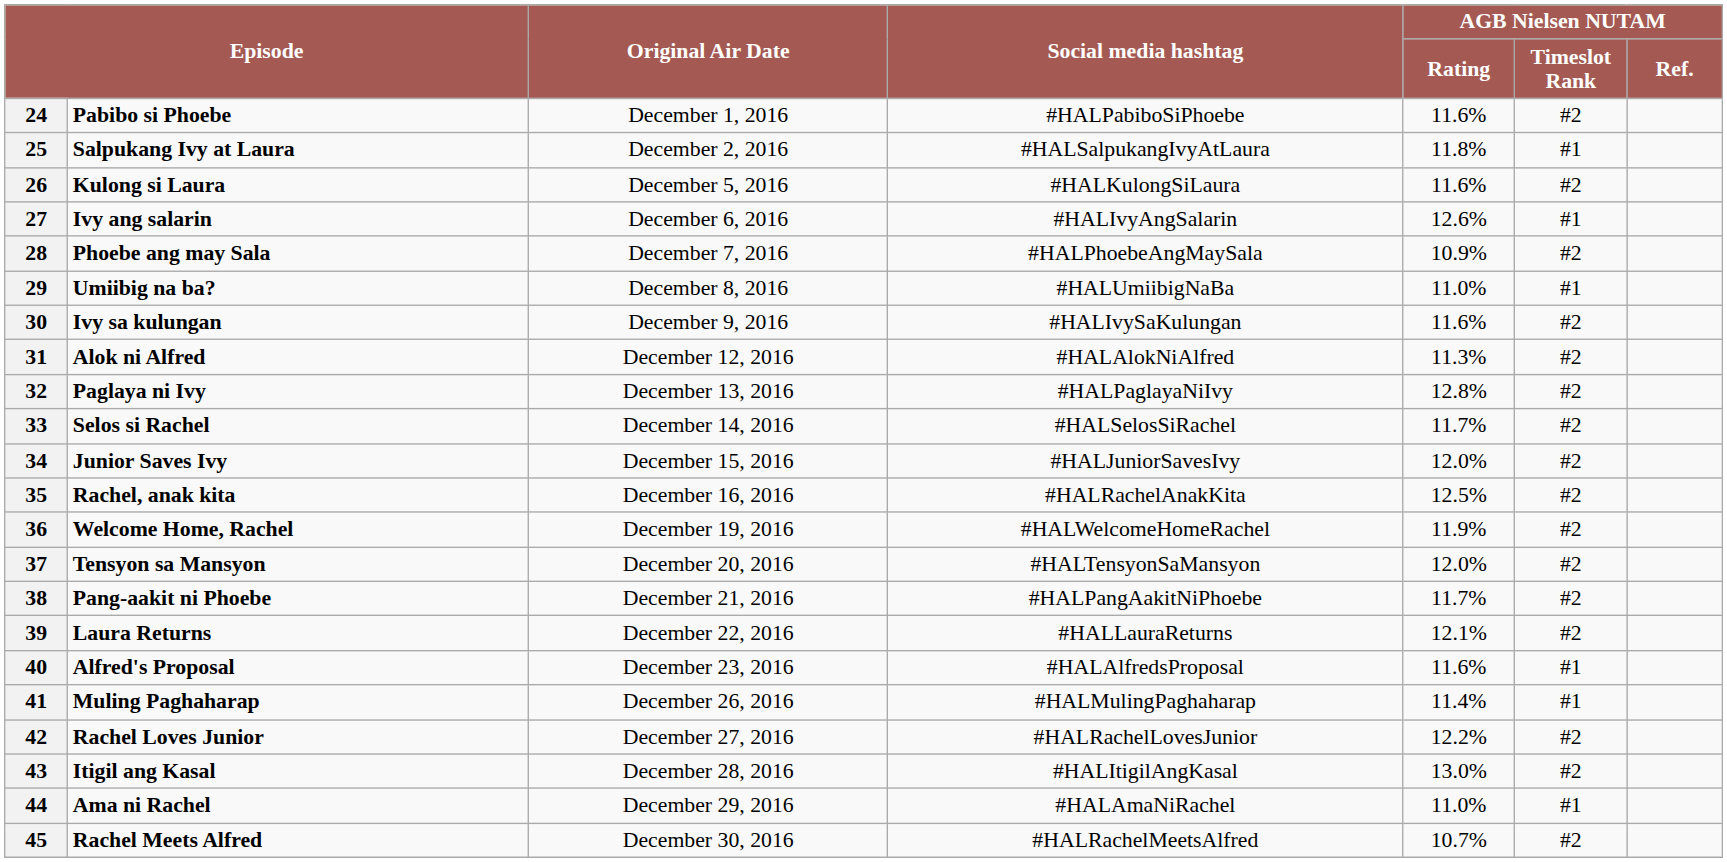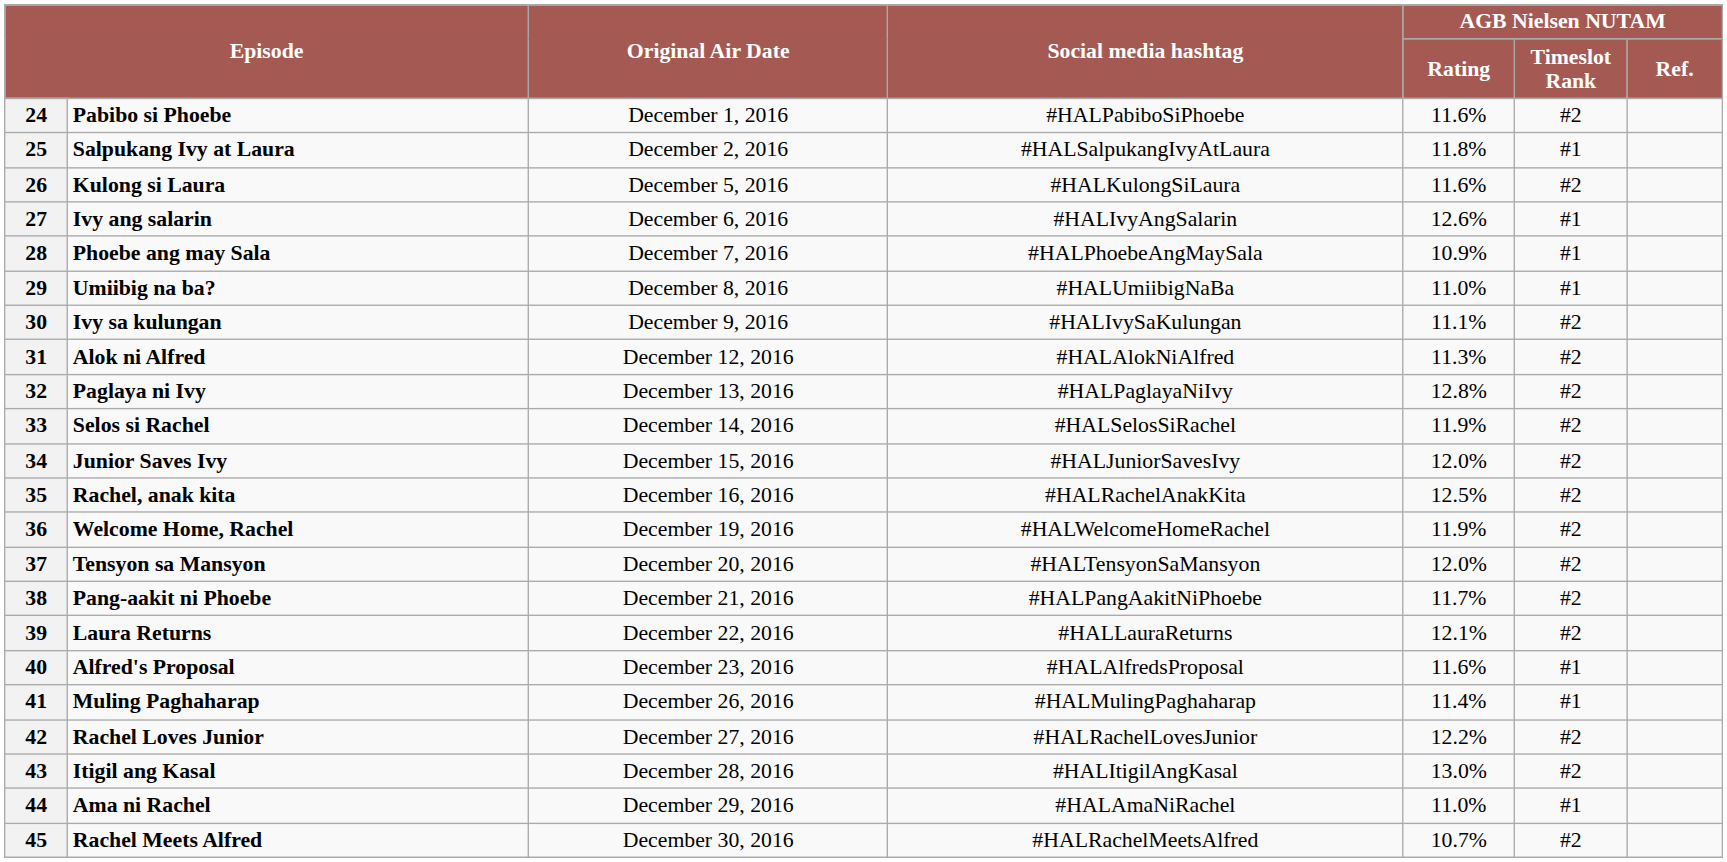(1571, 253) #2 -> (1571, 253) #1
(1459, 322) 11.6% -> (1459, 322) 11.1%
(1459, 425) 11.7% -> (1459, 425) 11.9%
